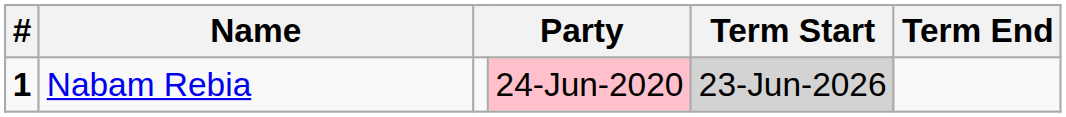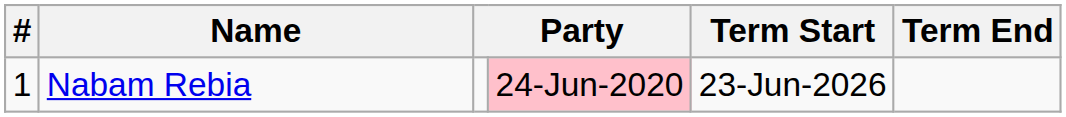(22, 84) bold -> (22, 84) normal
(793, 84) lightgrey background -> (793, 84) no background
